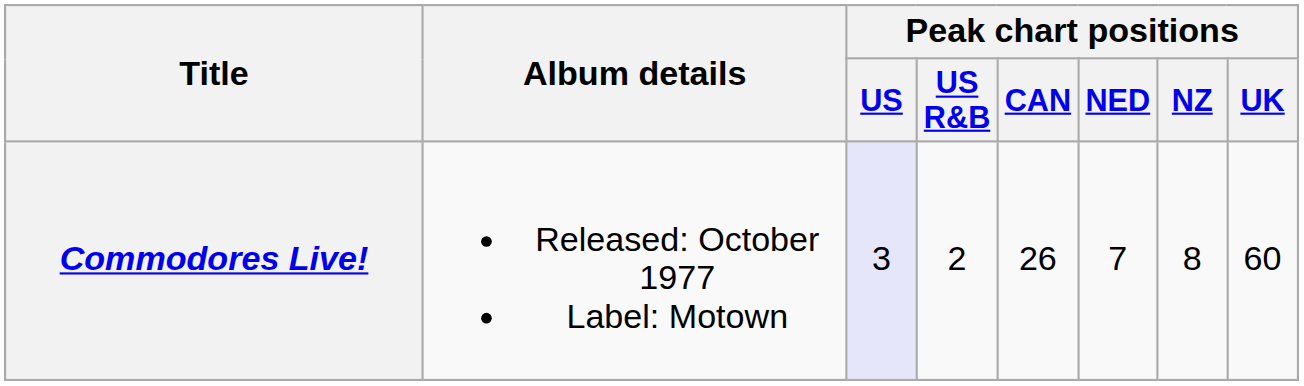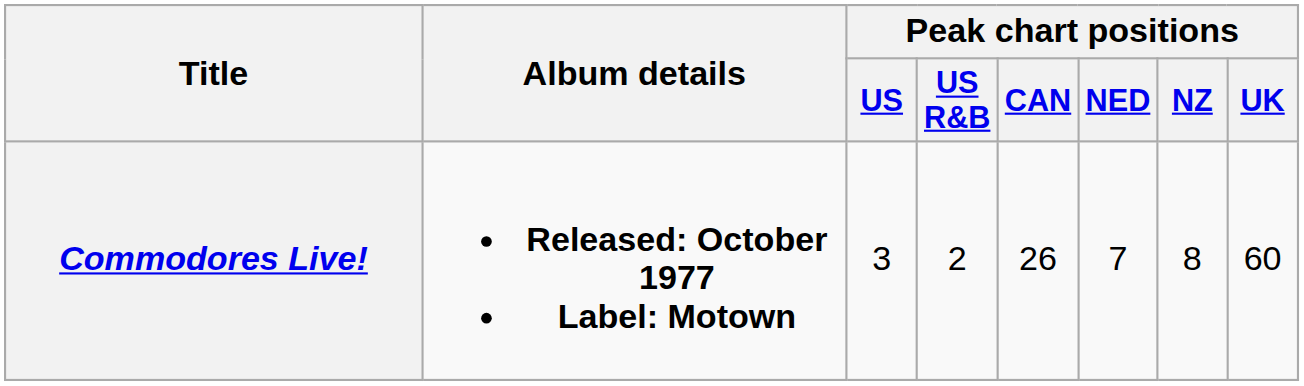(635, 279) normal -> (634, 279) bold
(882, 259) lavender background -> (882, 259) no background
